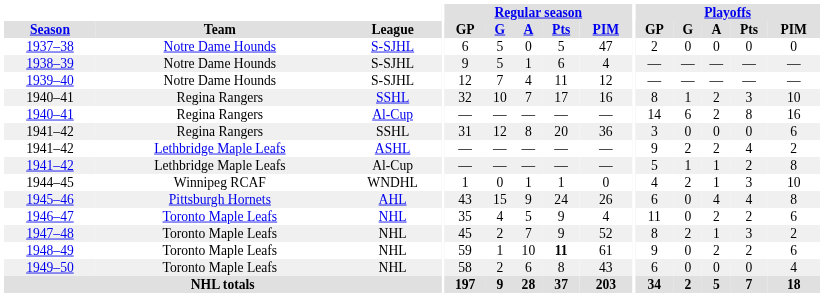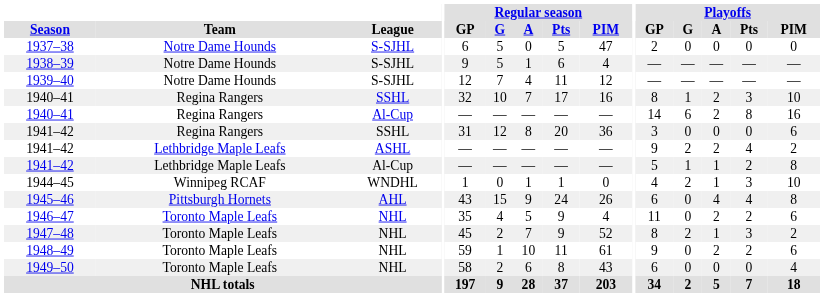(561, 250) bold -> (561, 250) normal
